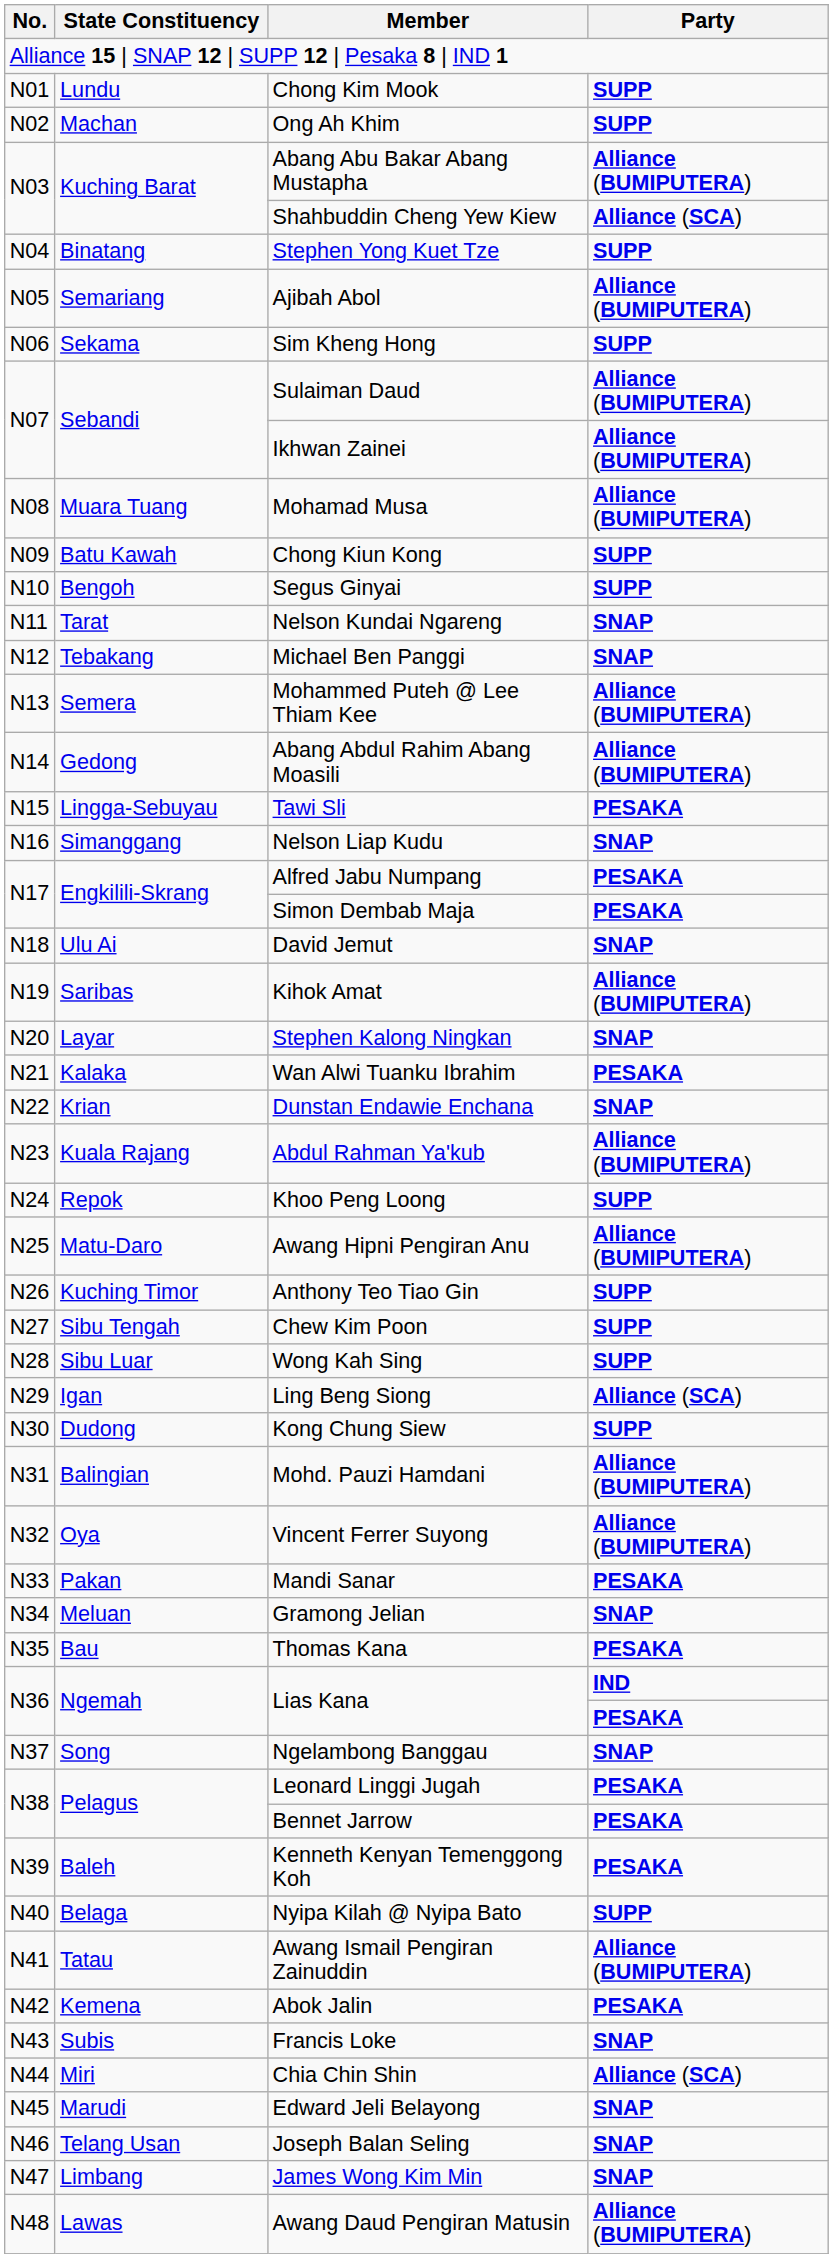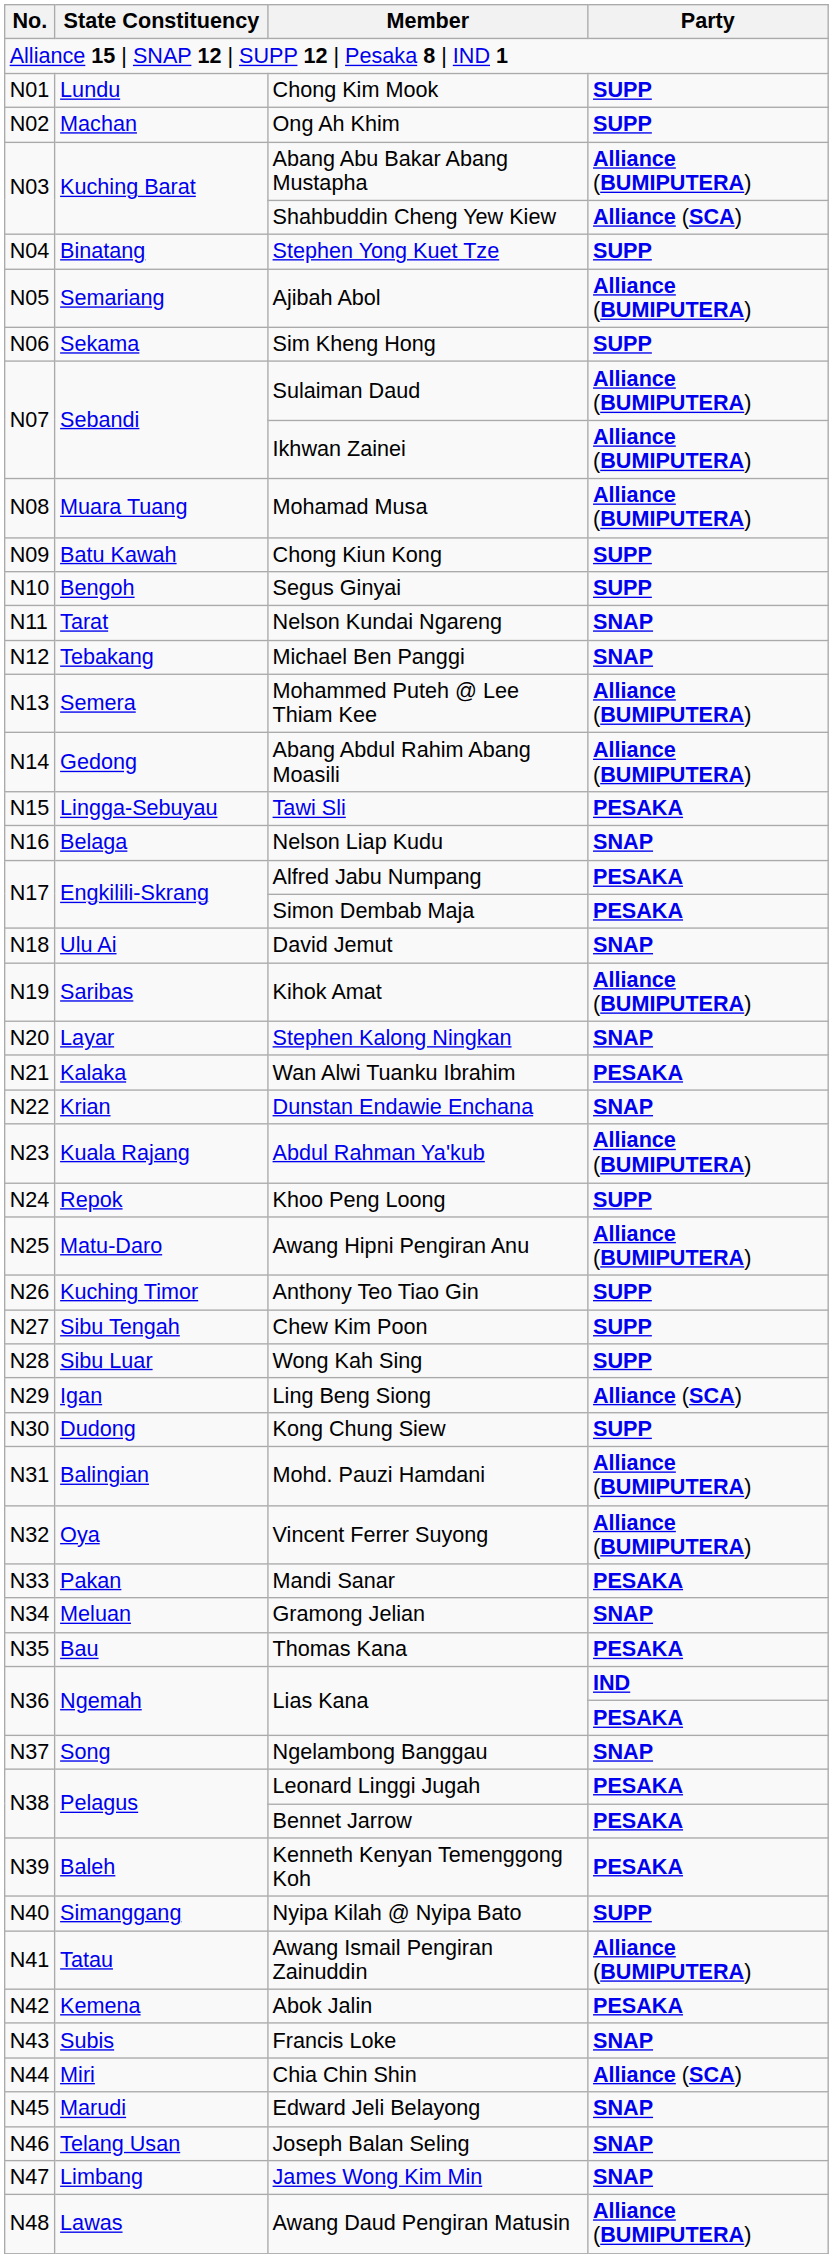(121, 842) Simanggang -> (94, 842) Belaga
(94, 1913) Belaga -> (121, 1913) Simanggang
